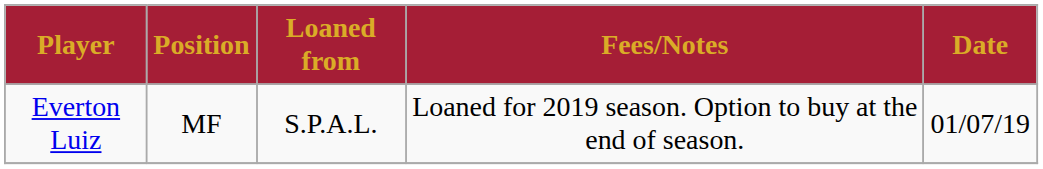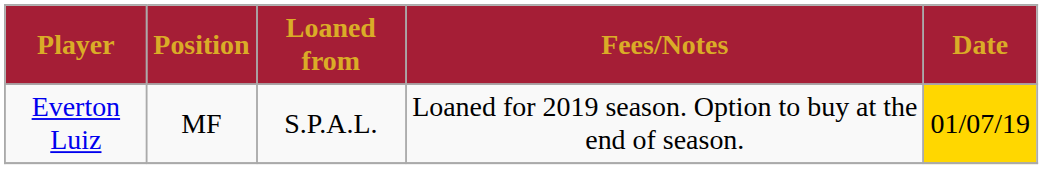(980, 123) no background -> (980, 123) gold background
